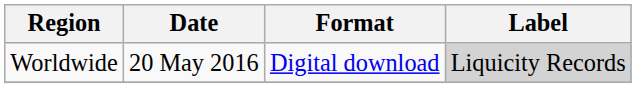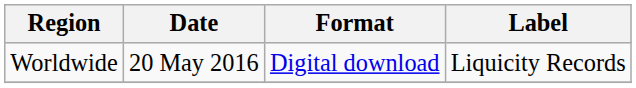(538, 62) lightgrey background -> (538, 62) no background
